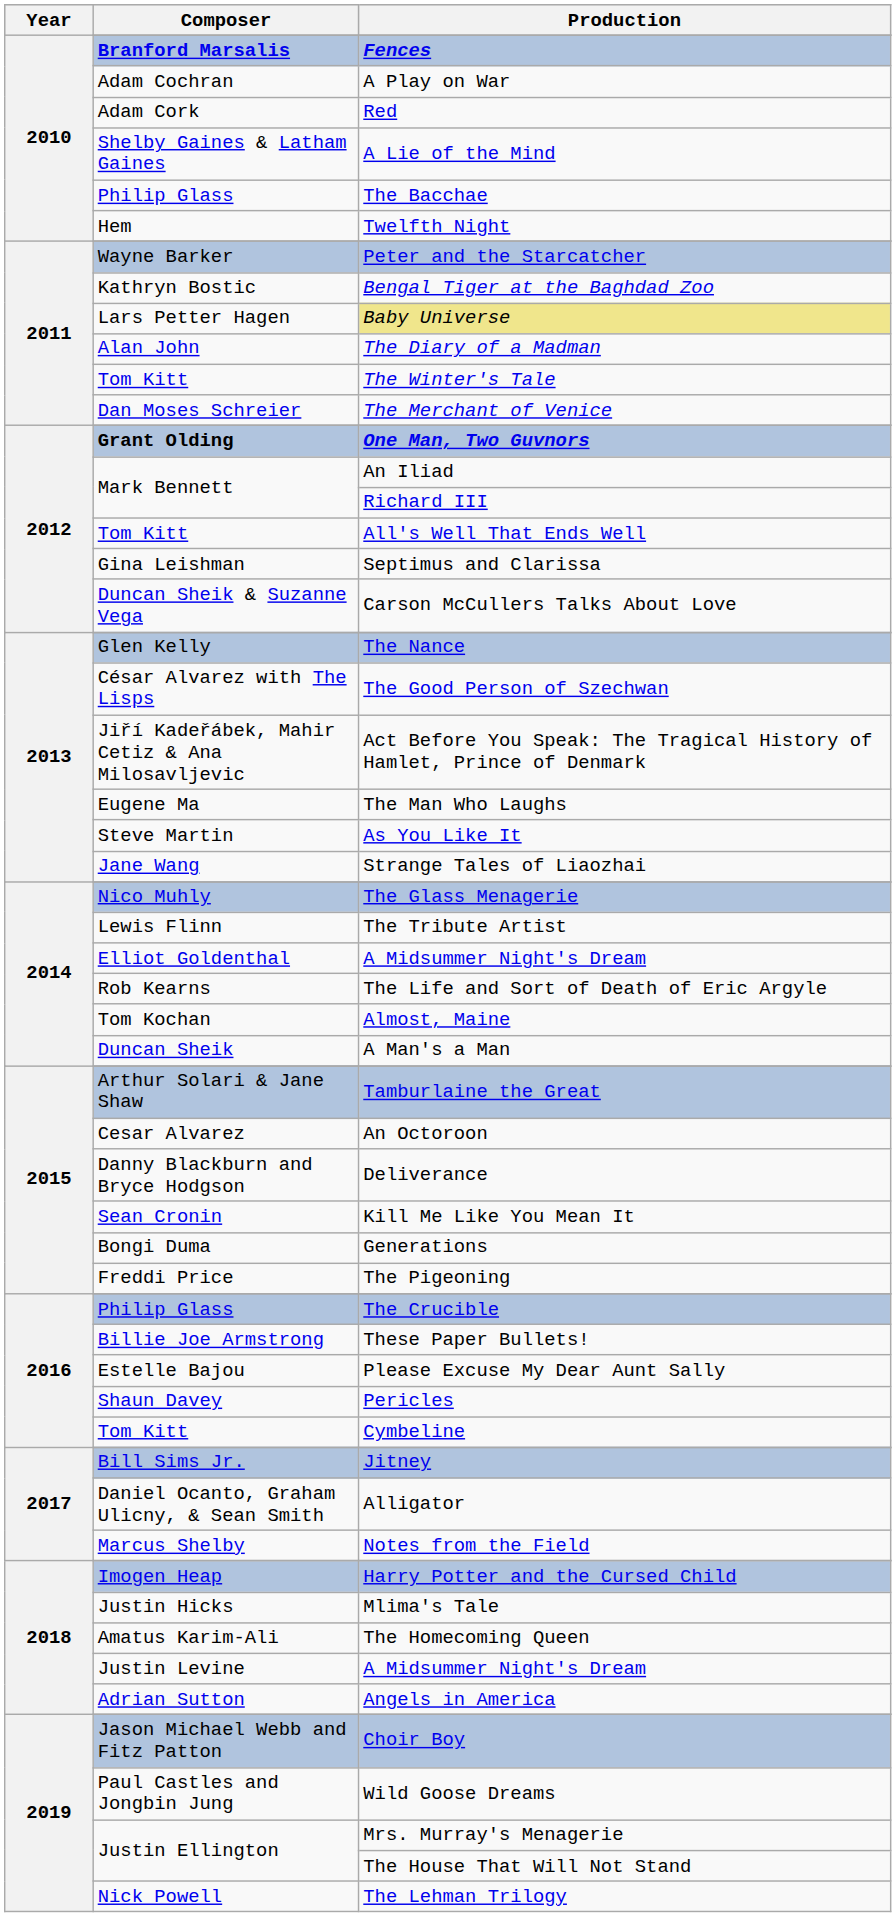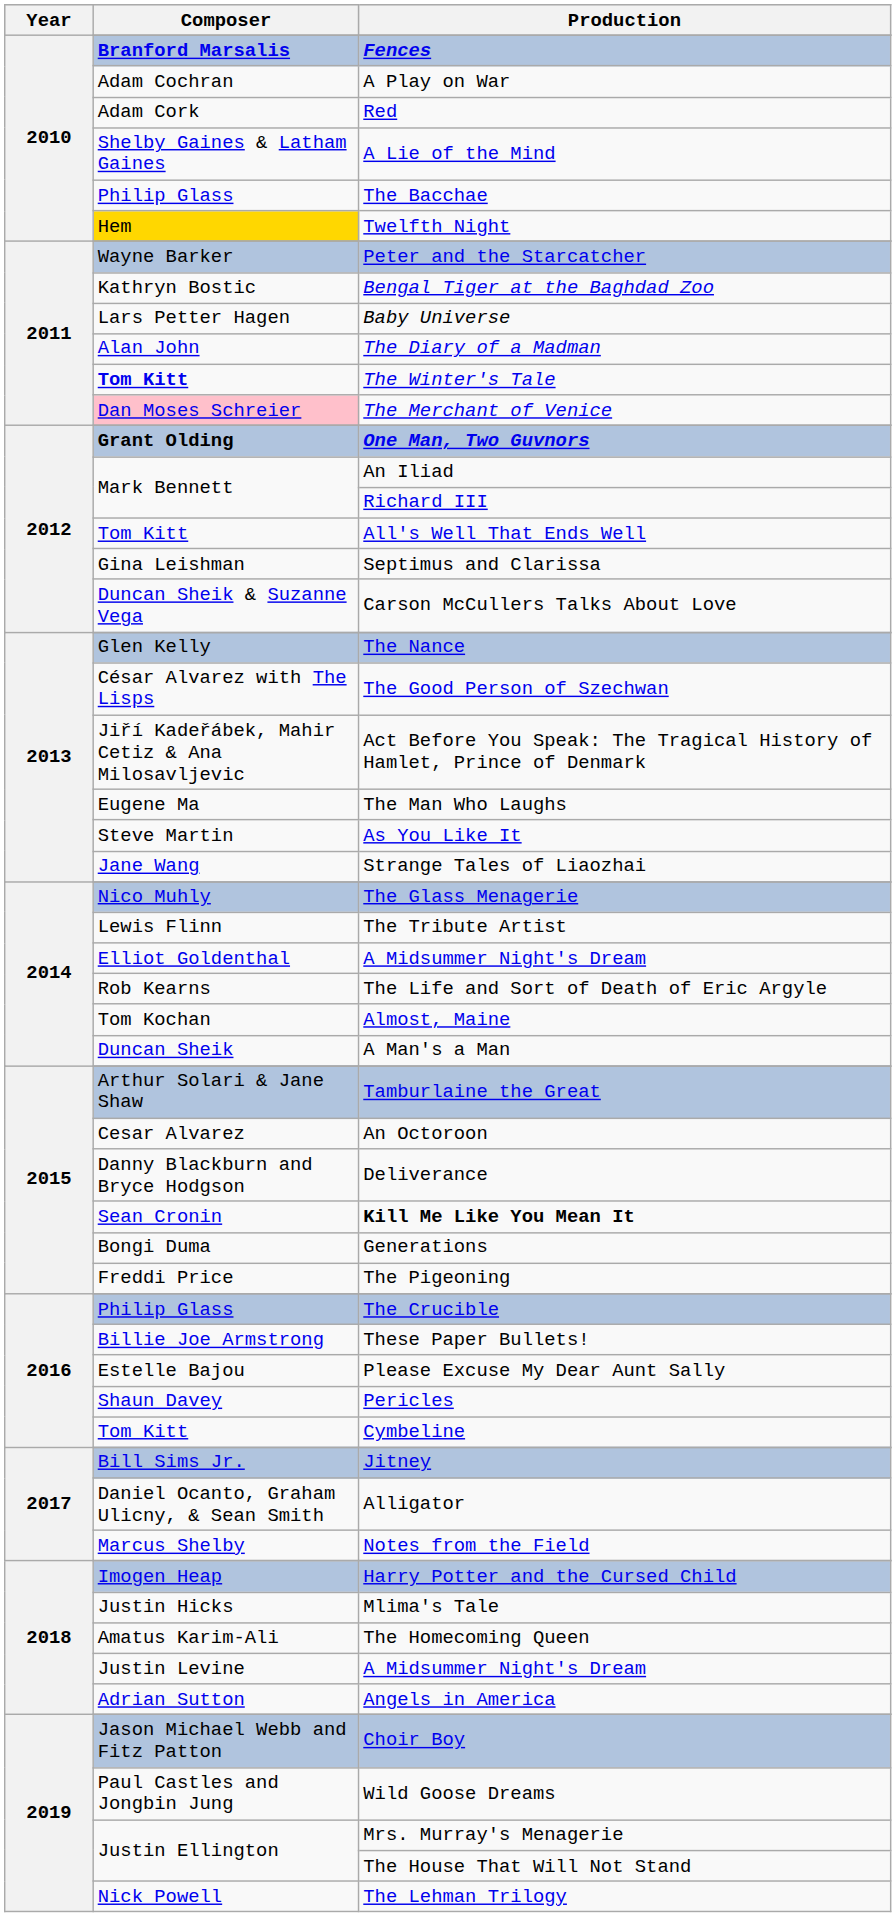(115, 226) no background -> (115, 226) gold background
(437, 318) khaki background -> (437, 318) no background
(143, 380) normal -> (143, 380) bold
(200, 410) no background -> (200, 410) pink background
(499, 1217) normal -> (499, 1217) bold
